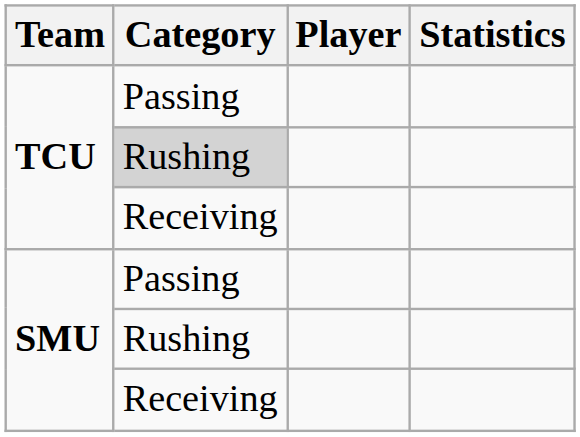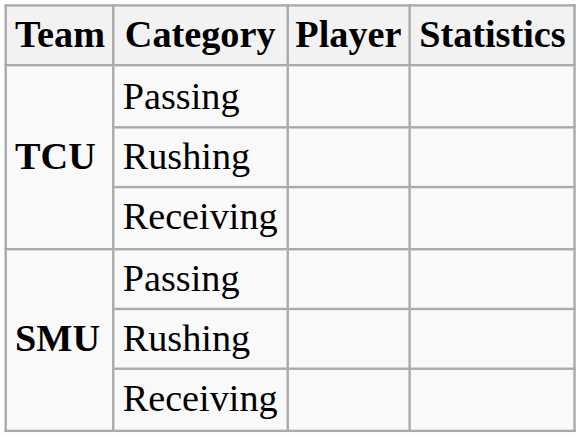(186, 156) lightgrey background -> (186, 156) no background
